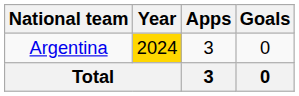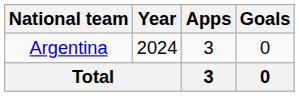(157, 47) gold background -> (157, 47) no background
